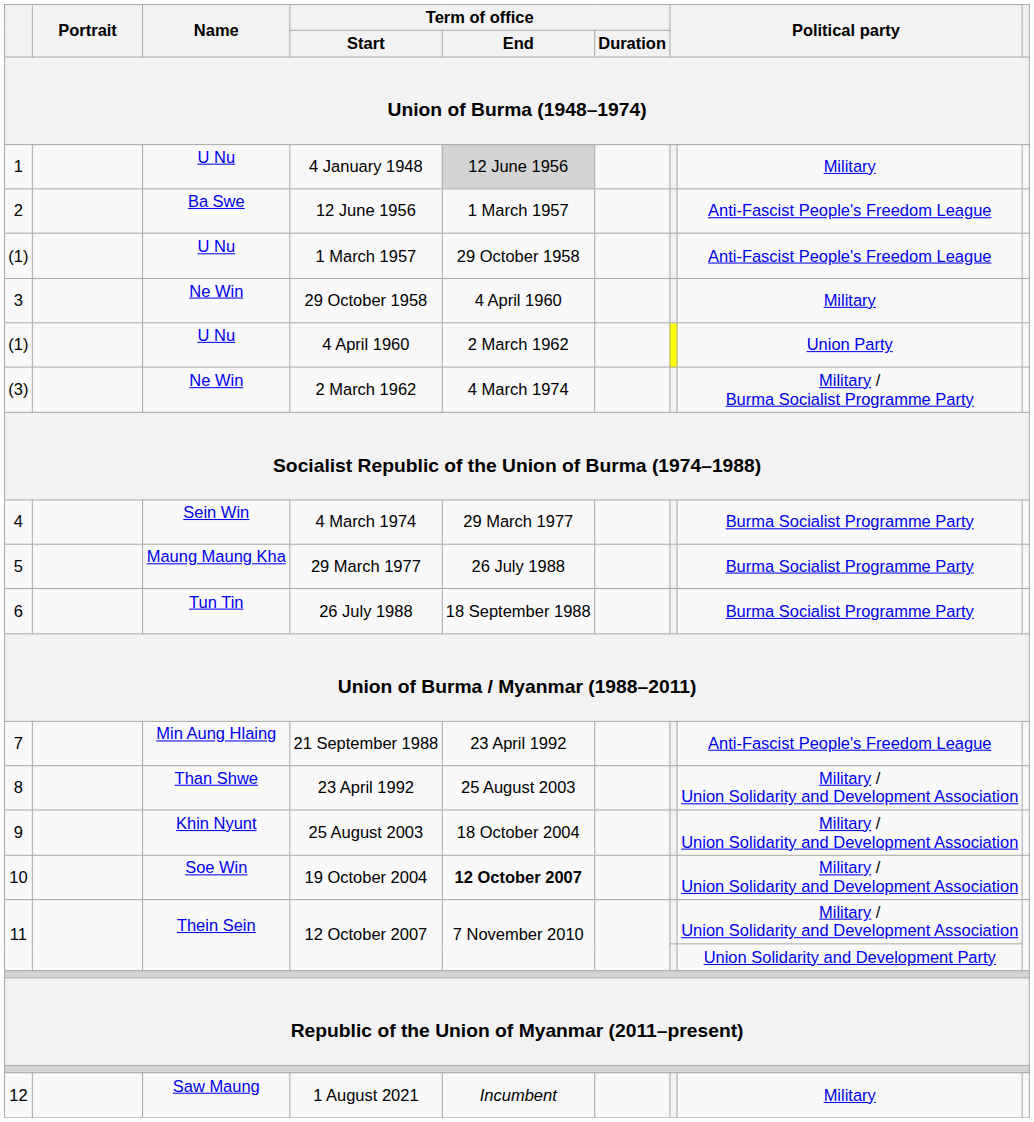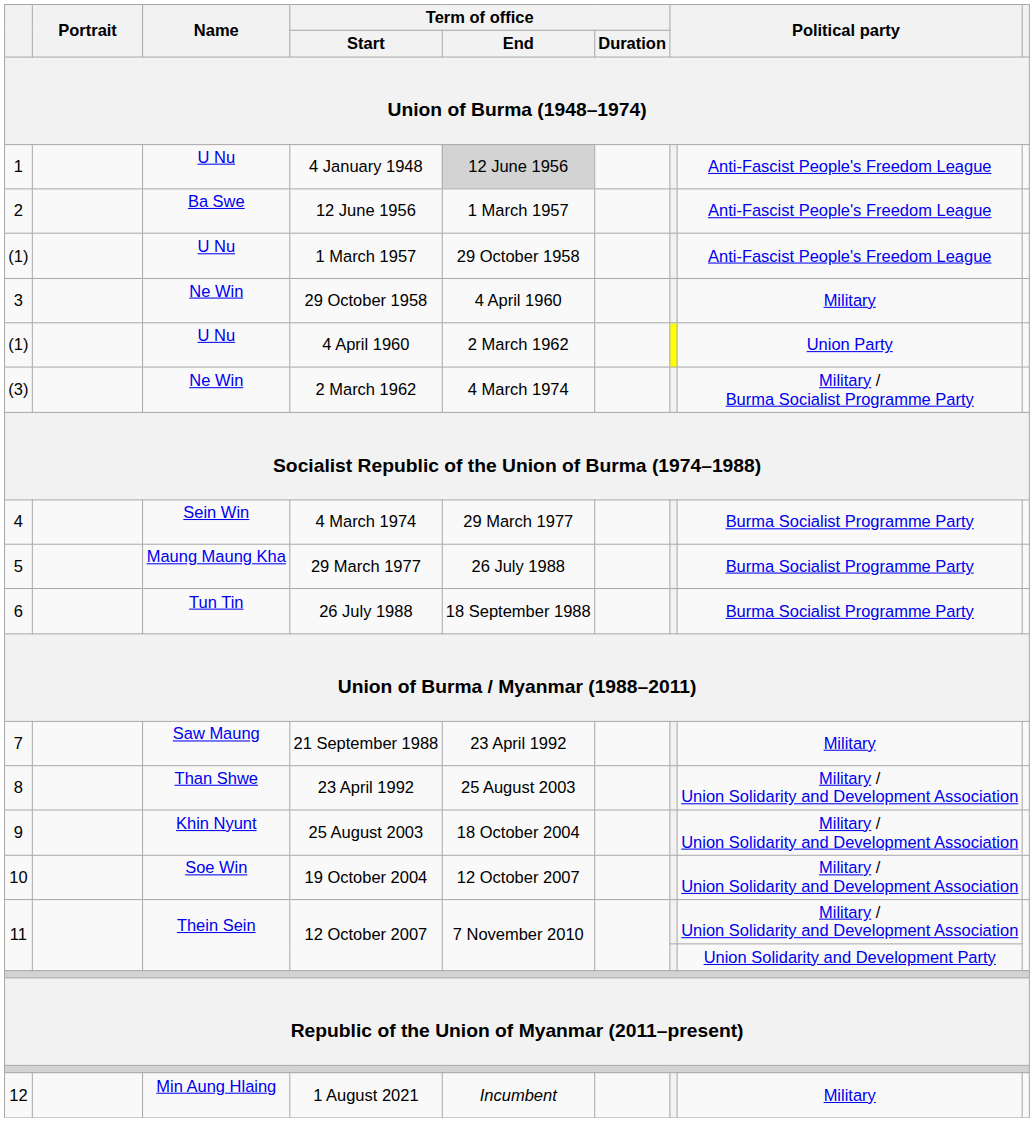(850, 166) Military -> (850, 166) Anti-Fascist People's Freedom League
(216, 733) Min Aung Hlaing -> (216, 733) Saw Maung
(850, 743) Anti-Fascist People's Freedom League -> (850, 743) Military
(518, 877) bold -> (518, 877) normal
(216, 1086) Saw Maung -> (216, 1086) Min Aung Hlaing
